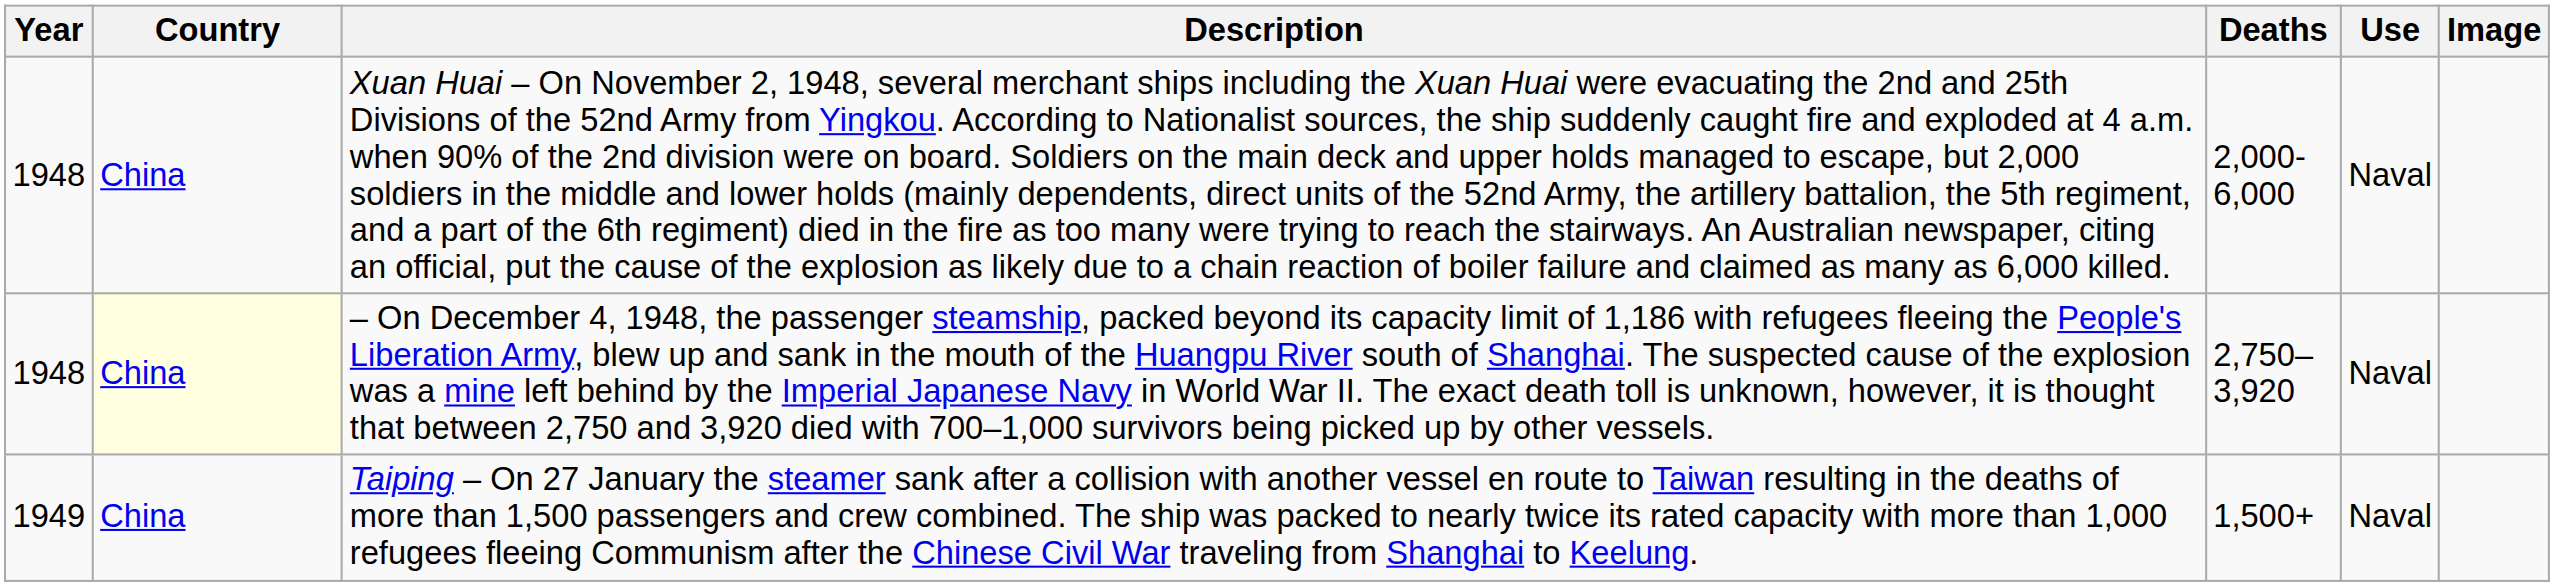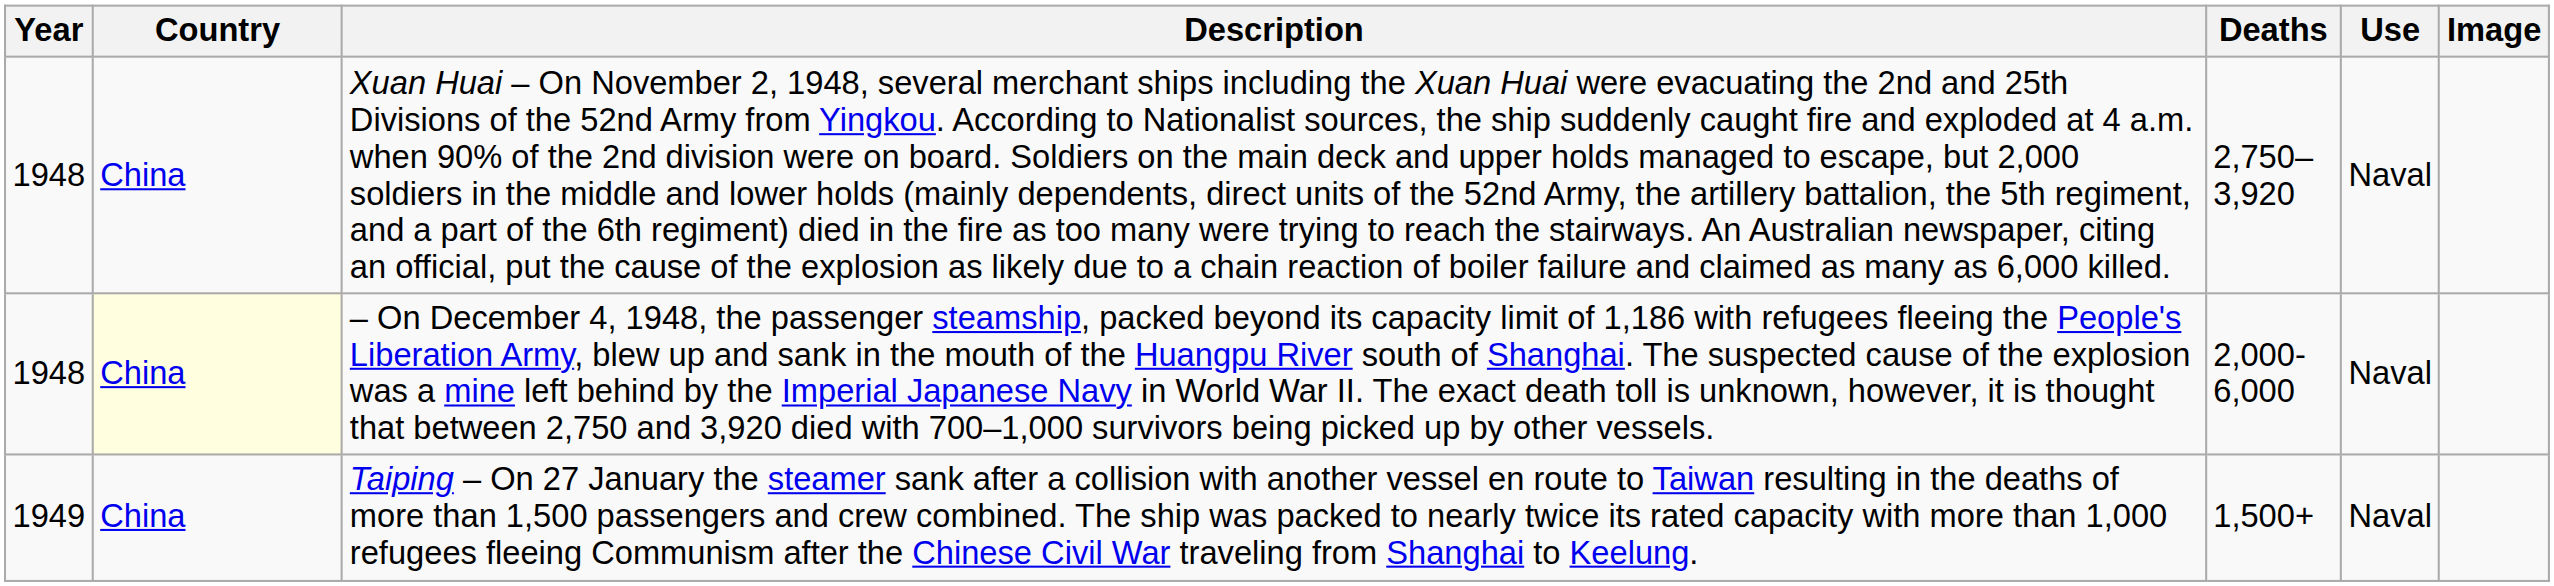(2260, 174) 2,000-6,000 -> (2263, 174) 2,750–3,920
(2263, 373) 2,750–3,920 -> (2260, 373) 2,000-6,000
